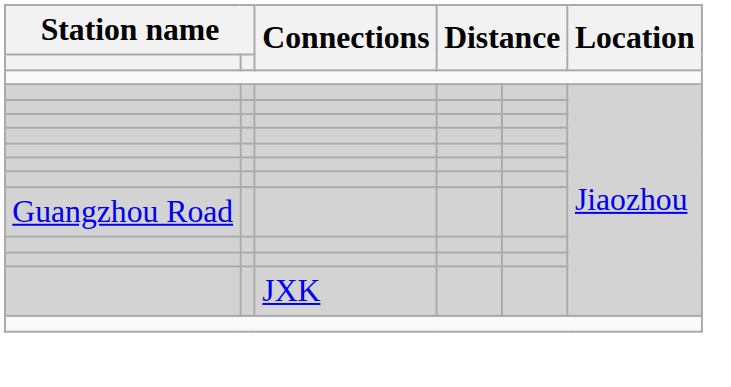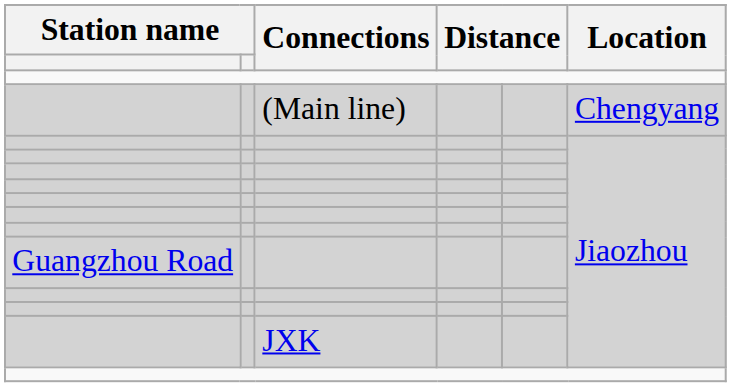+ row: (123, 110)
